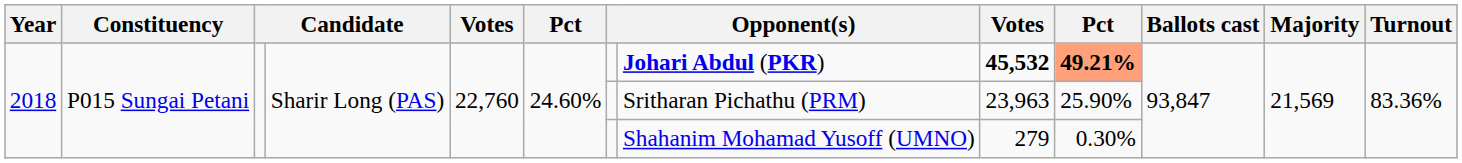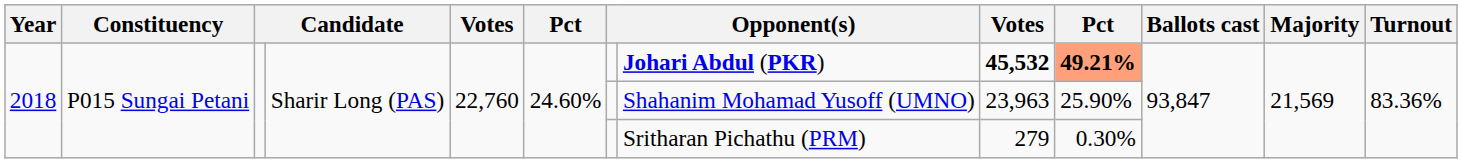(744, 100) Sritharan Pichathu (PRM) -> (799, 100) Shahanim Mohamad Yusoff (UMNO)
(799, 138) Shahanim Mohamad Yusoff (UMNO) -> (744, 138) Sritharan Pichathu (PRM)
